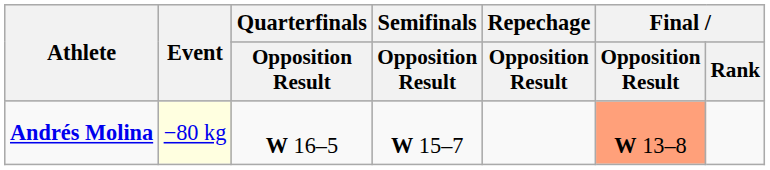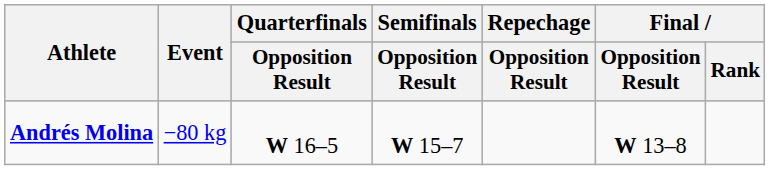(195, 132) lightyellow background -> (195, 132) no background
(651, 146) lightsalmon background -> (651, 146) no background
